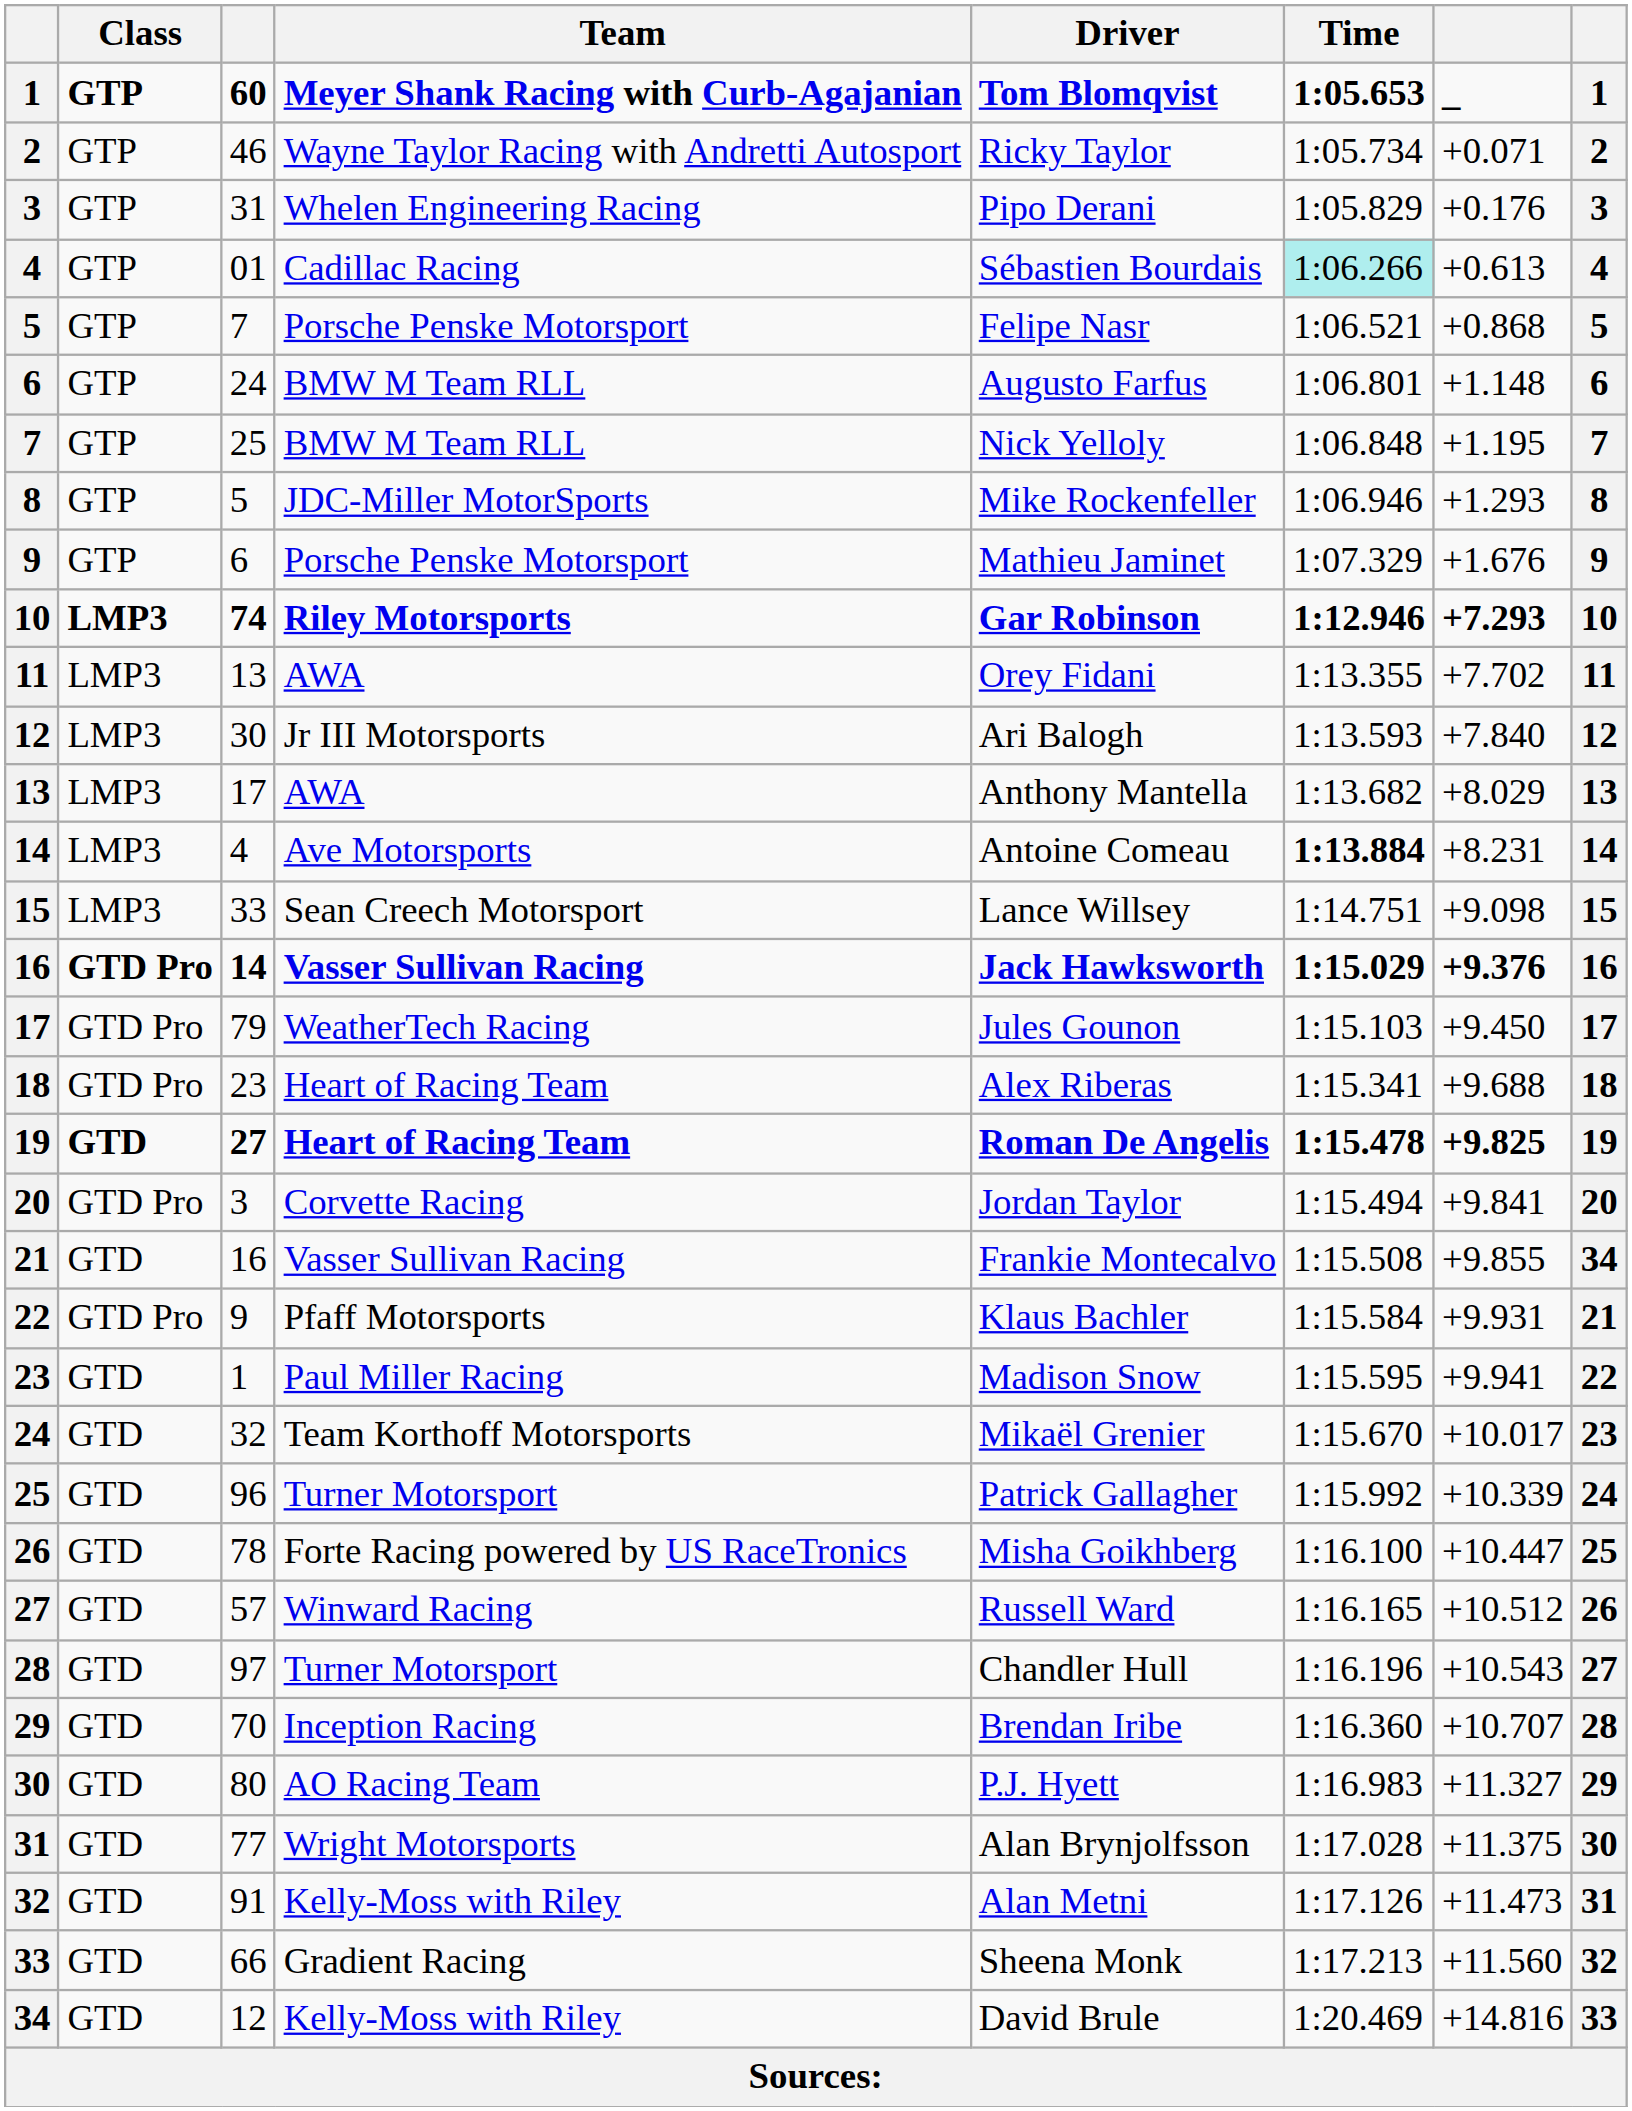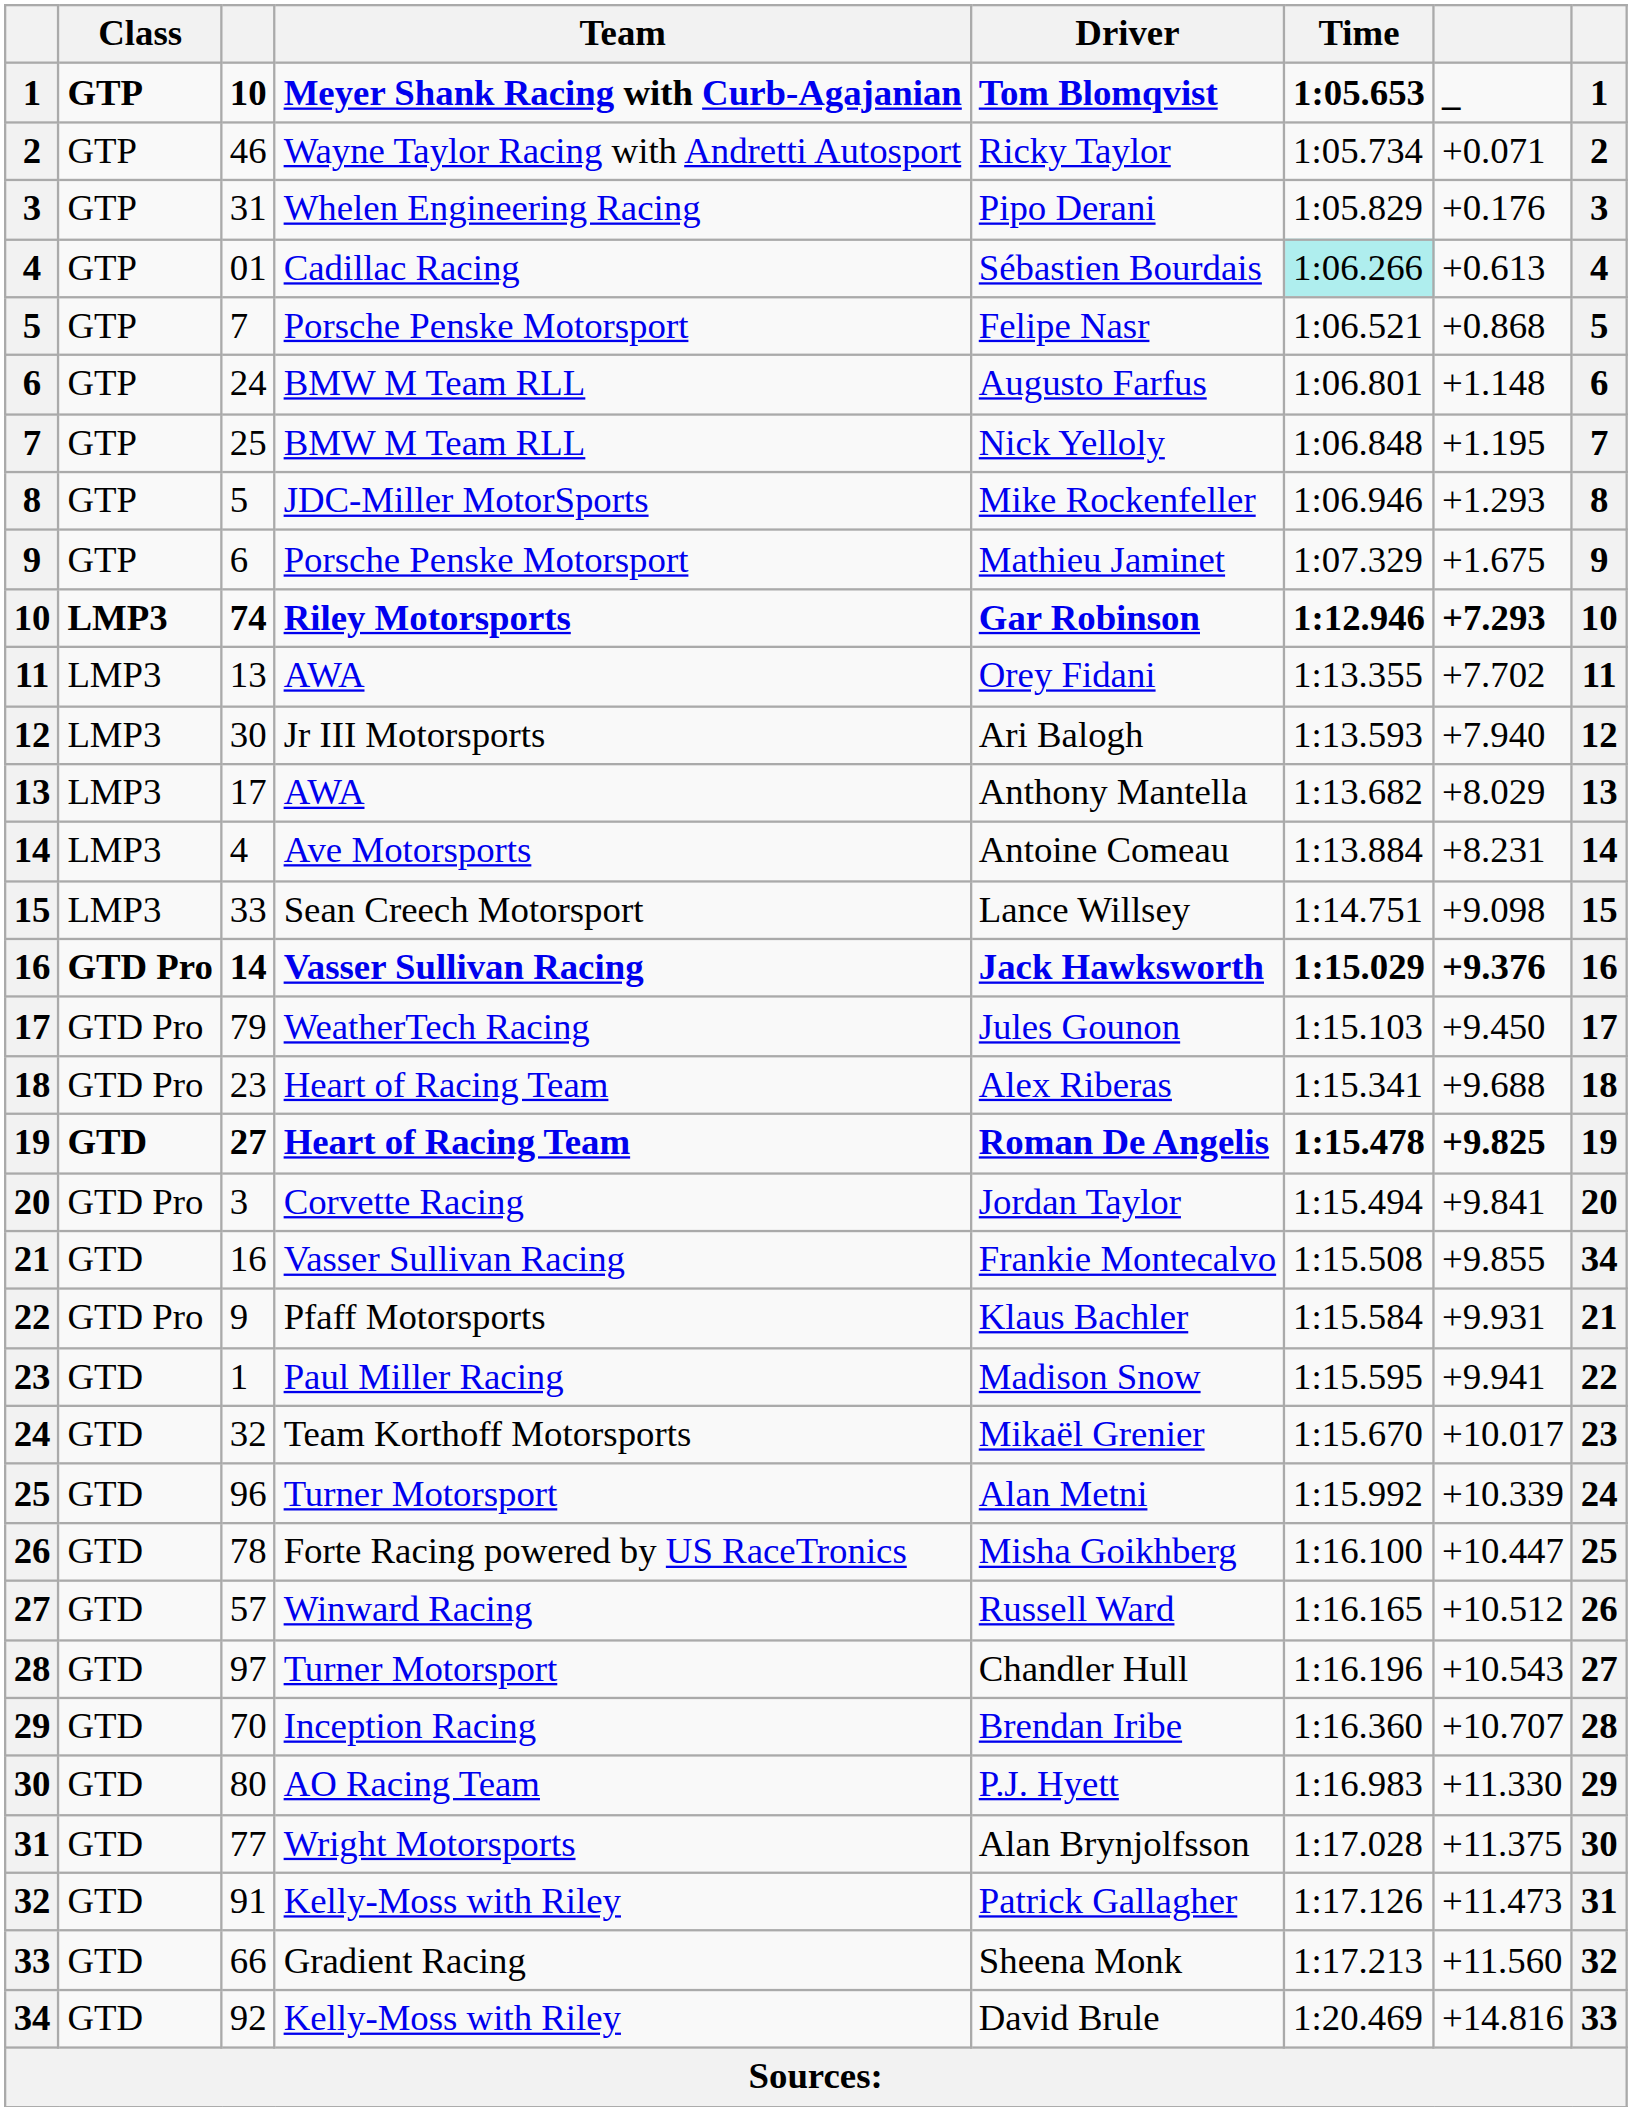(248, 92) 60 -> (248, 92) 10
(1494, 558) +1.676 -> (1494, 558) +1.675
(1494, 734) +7.840 -> (1494, 734) +7.940
(1359, 850) bold -> (1358, 850) normal
(1108, 1492) Patrick Gallagher -> (1063, 1492) Alan Metni
(1502, 1784) +11.327 -> (1502, 1784) +11.330
(1063, 1901) Alan Metni -> (1108, 1901) Patrick Gallagher
(248, 2018) 12 -> (248, 2018) 92
